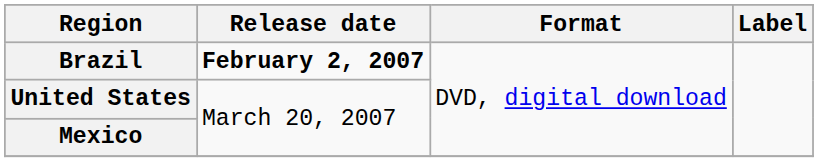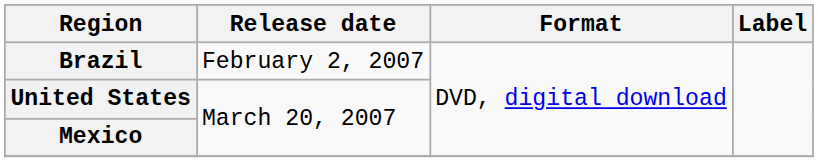(313, 61) bold -> (313, 61) normal
